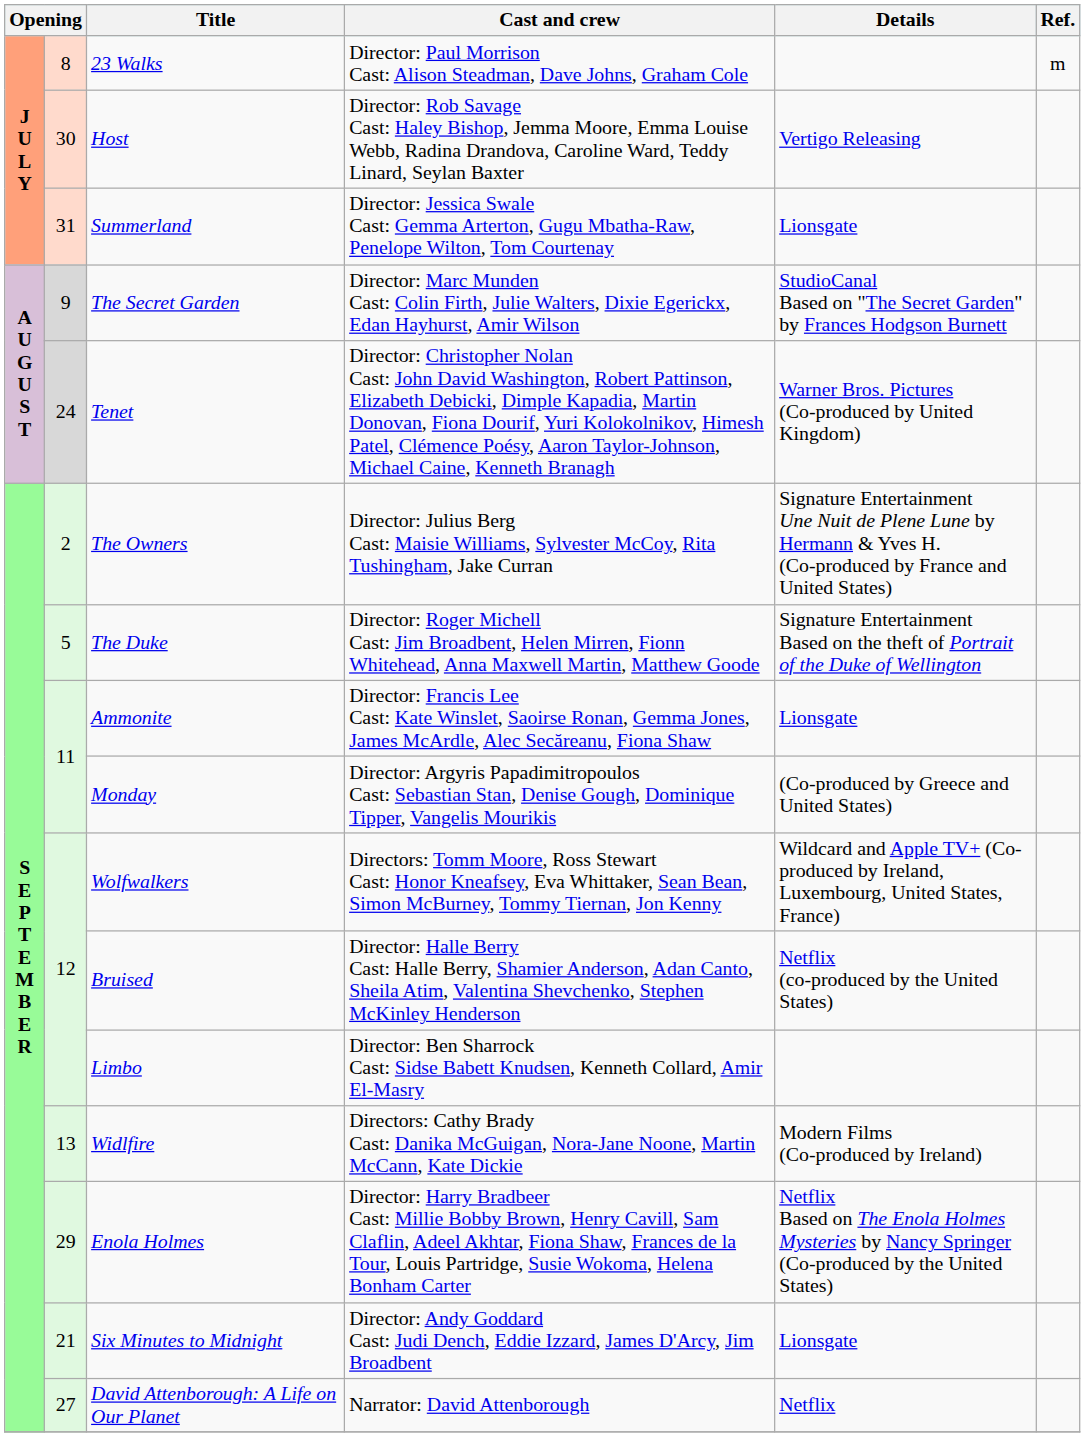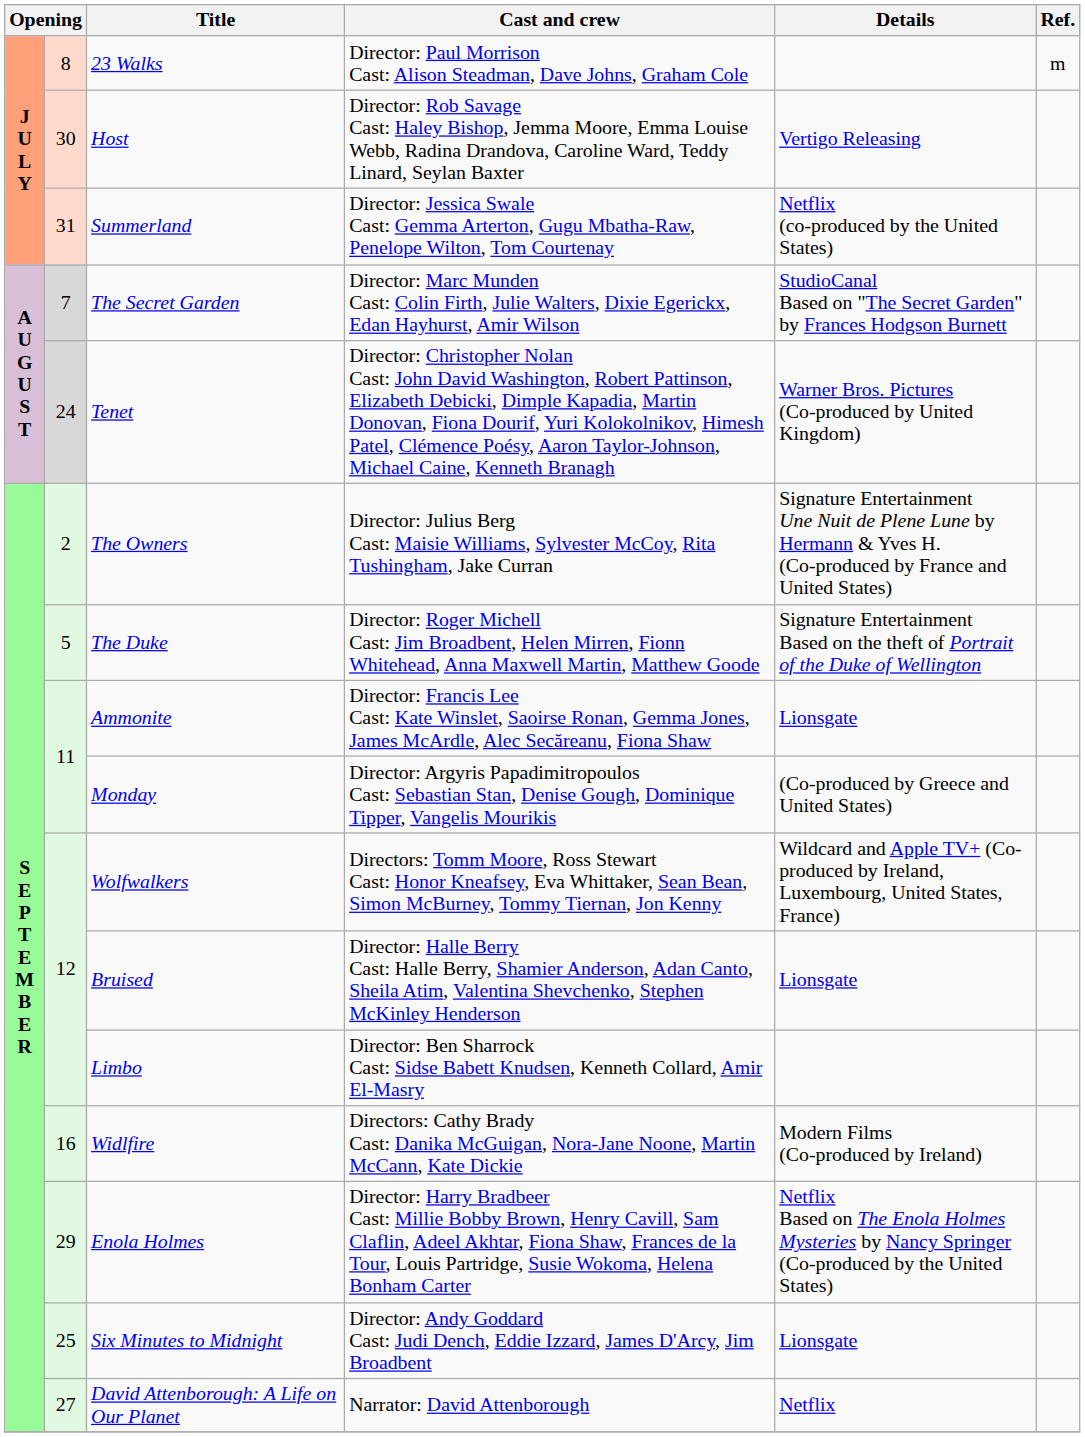(818, 226) Lionsgate -> (889, 226) Netflix (co-produced by the United States)
(66, 302) 9 -> (66, 302) 7
(889, 980) Netflix (co-produced by the United States) -> (818, 980) Lionsgate
(66, 1143) 13 -> (66, 1143) 16
(66, 1340) 21 -> (66, 1340) 25
